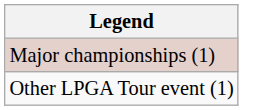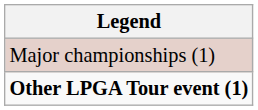(122, 88) normal -> (129, 88) bold
